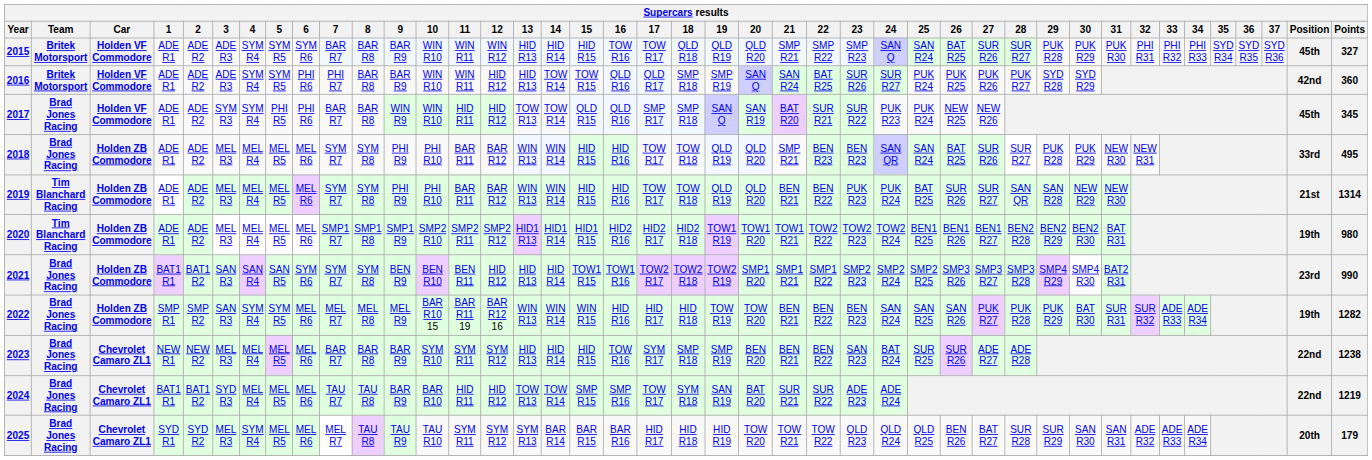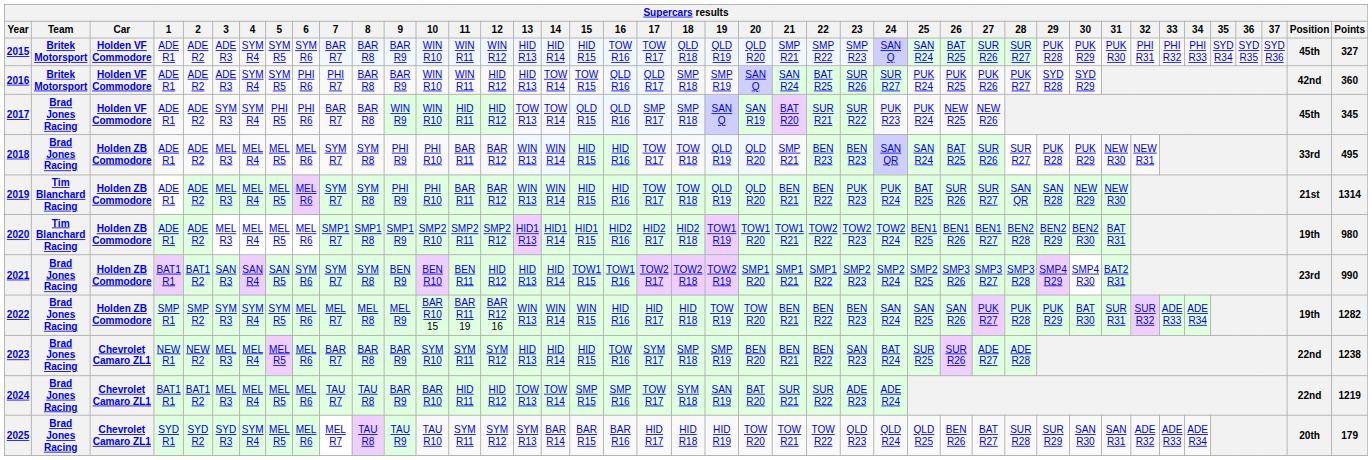(226, 315) SAN R3 -> (226, 315) SYM R3
(226, 395) SYD R3 -> (226, 395) MEL R3
(226, 436) MEL R3 -> (226, 436) SYD R3
